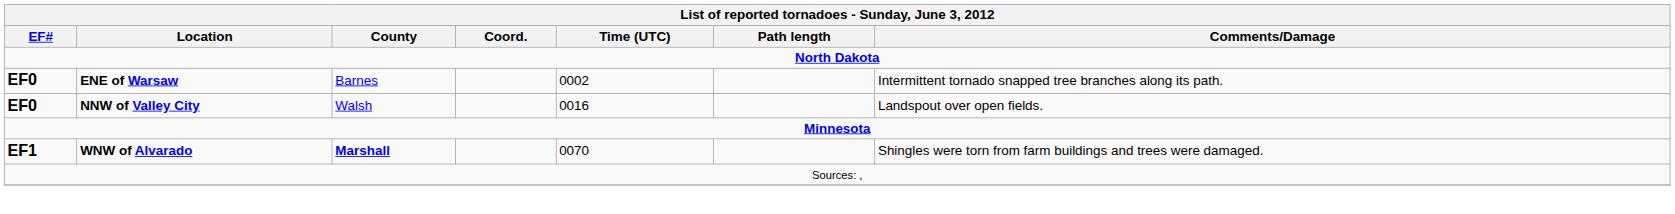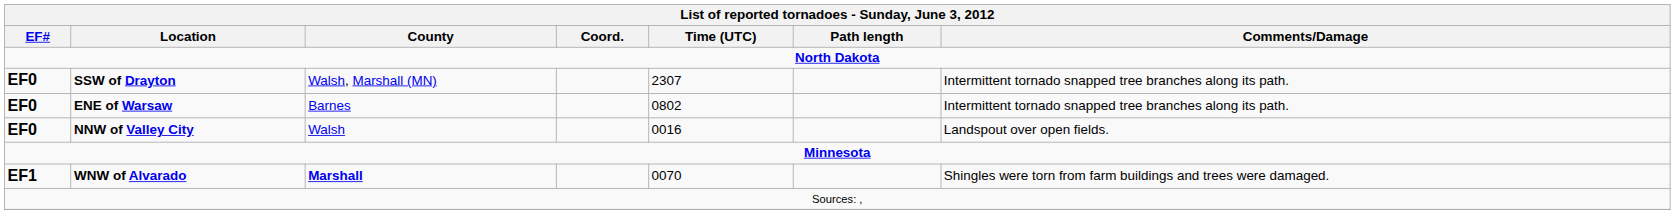+ row: (125, 80)
(574, 80) 0002 -> (666, 105) 0802
